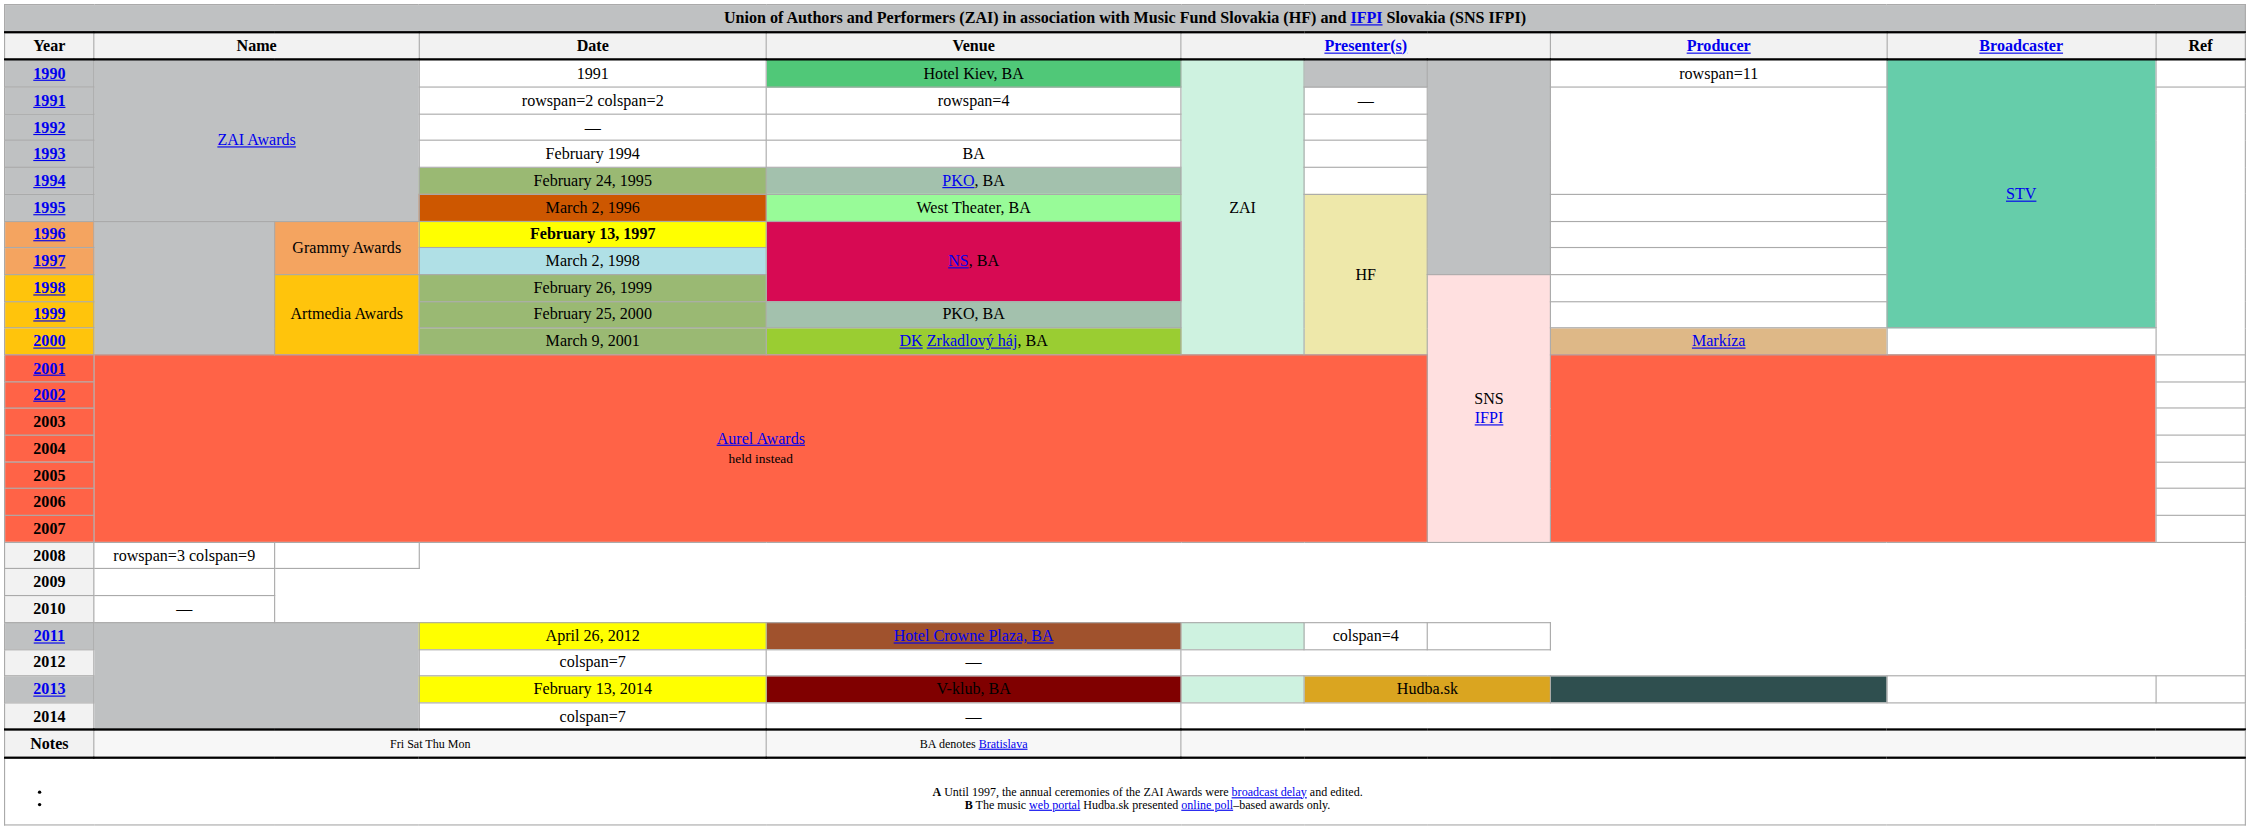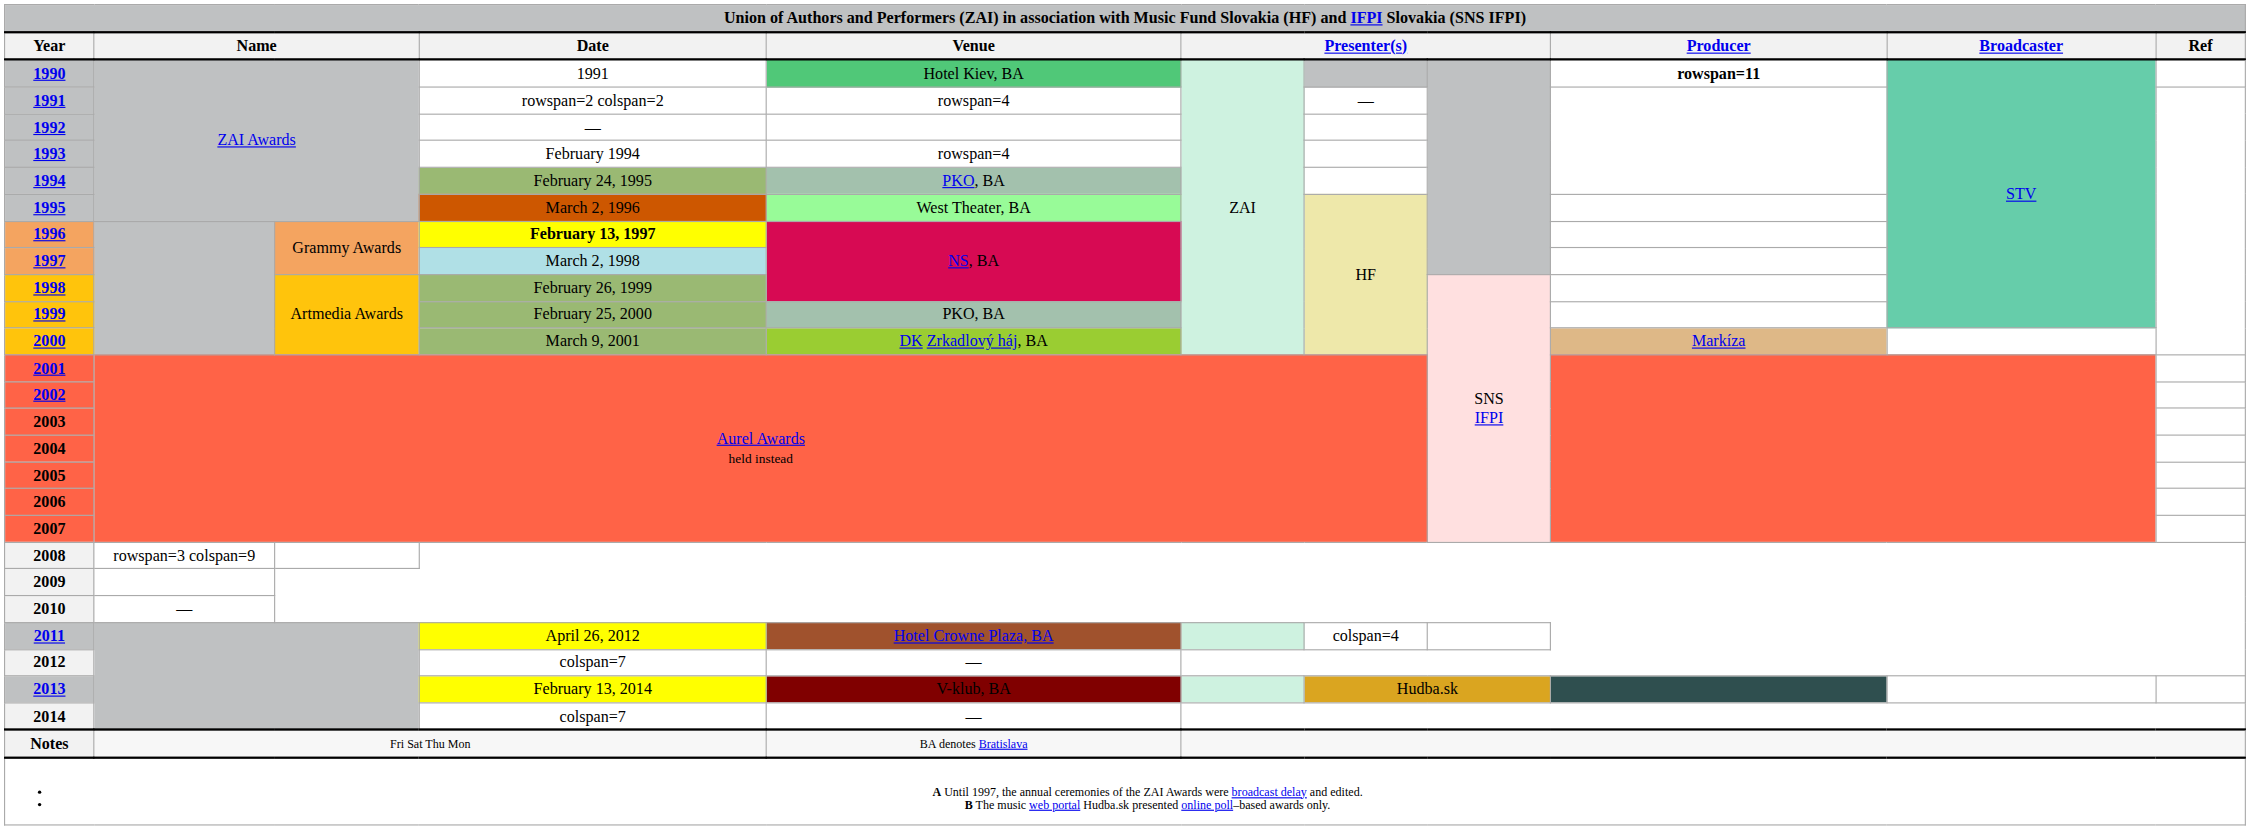(1719, 73) normal -> (1719, 73) bold
(974, 154) BA -> (974, 154) rowspan=4
